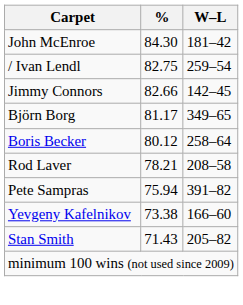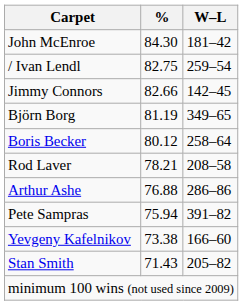(161, 115) 81.17 -> (161, 115) 81.19
+ row: (45, 189)
